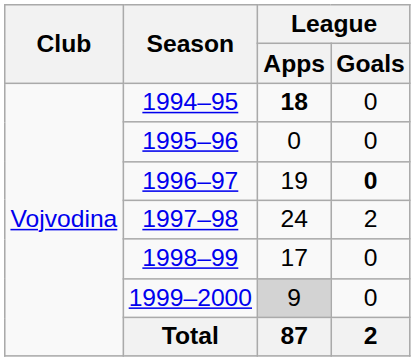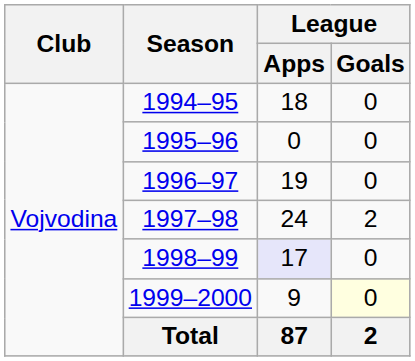(294, 102) bold -> (294, 102) normal
(371, 180) bold -> (371, 180) normal
(294, 258) no background -> (294, 258) lavender background
(294, 297) lightgrey background -> (294, 297) no background
(371, 297) no background -> (371, 297) lightyellow background
